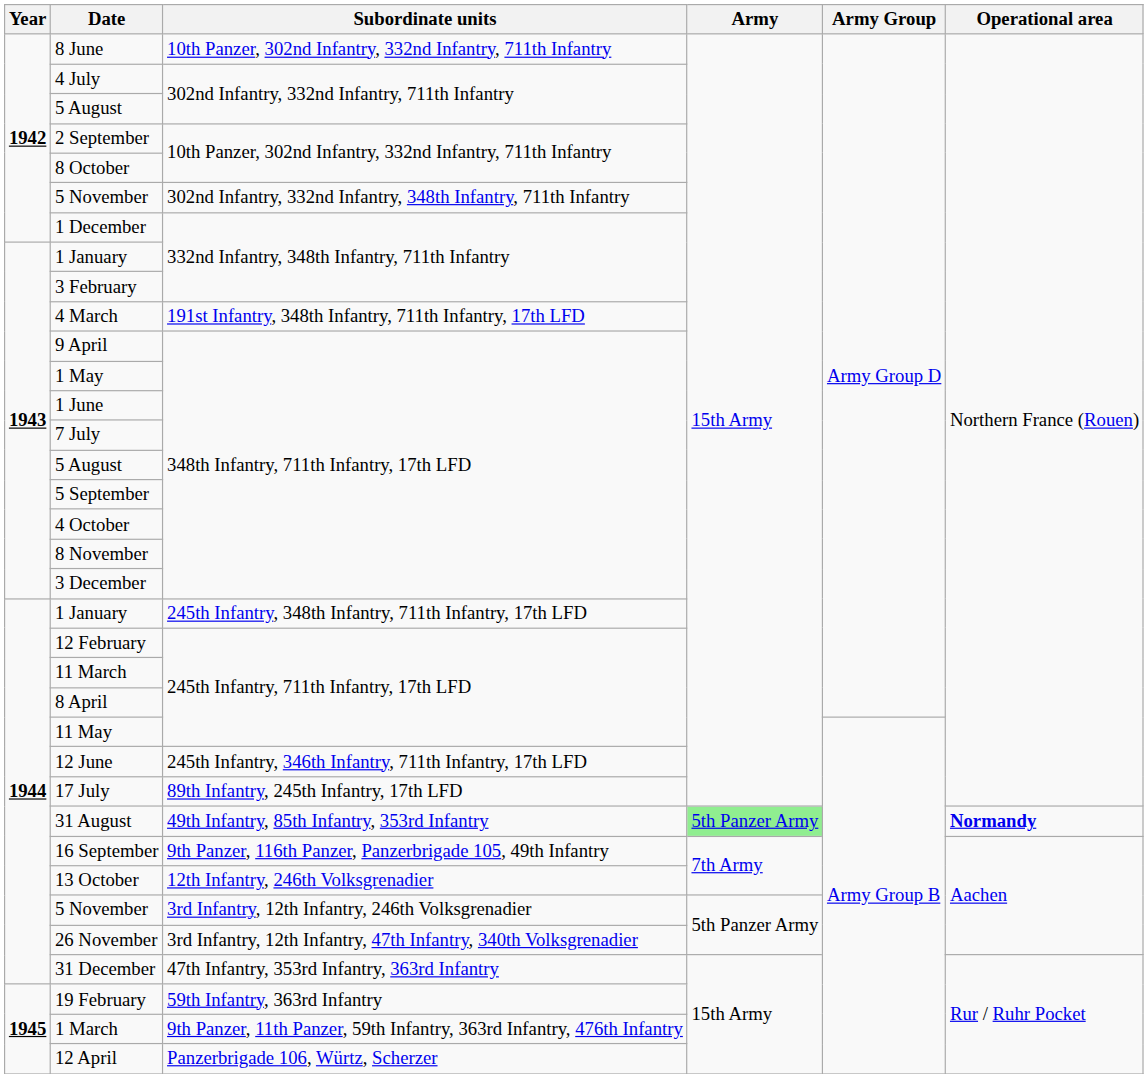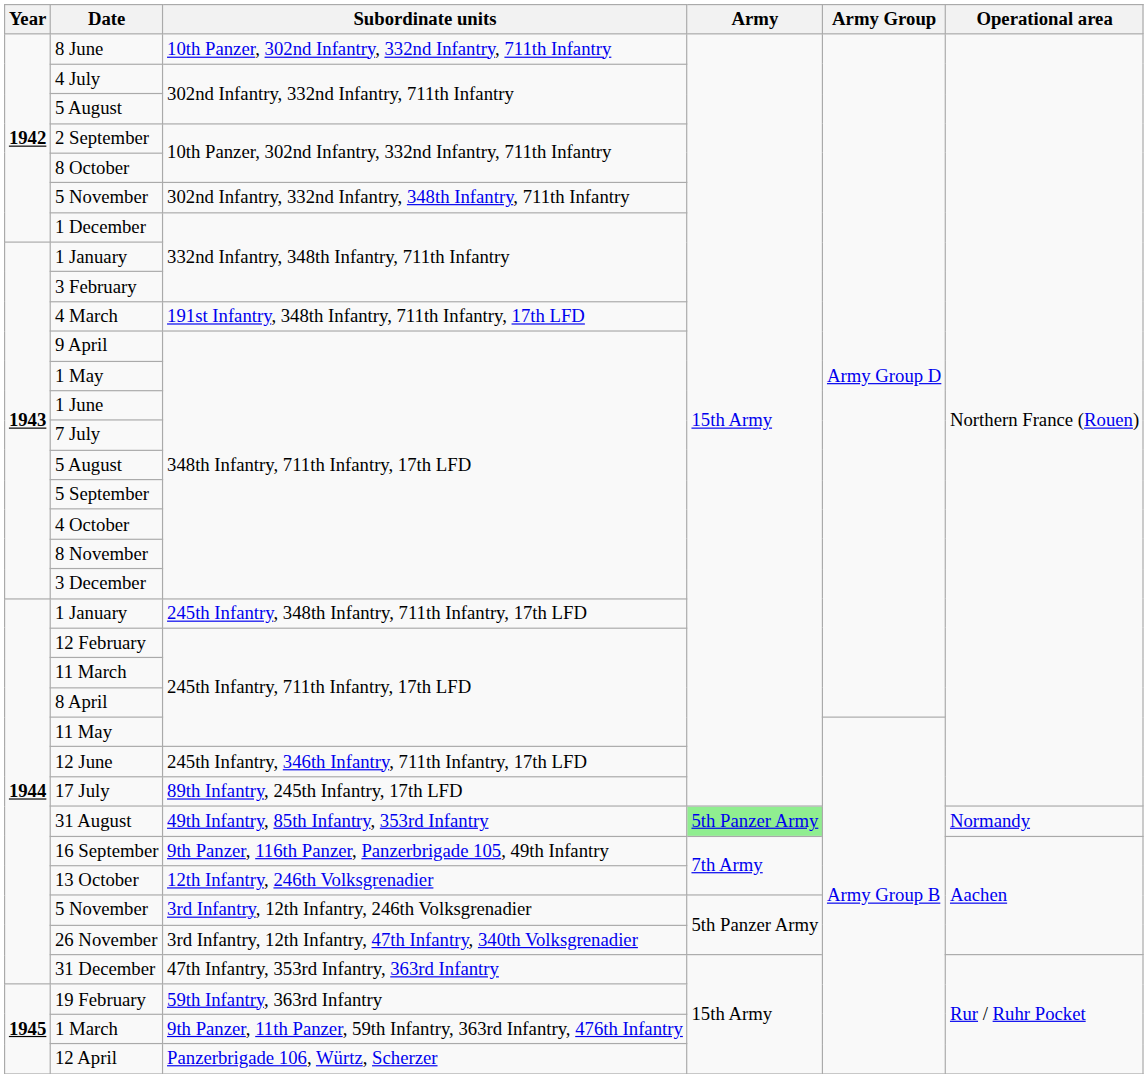(993, 820) bold -> (990, 820) normal
